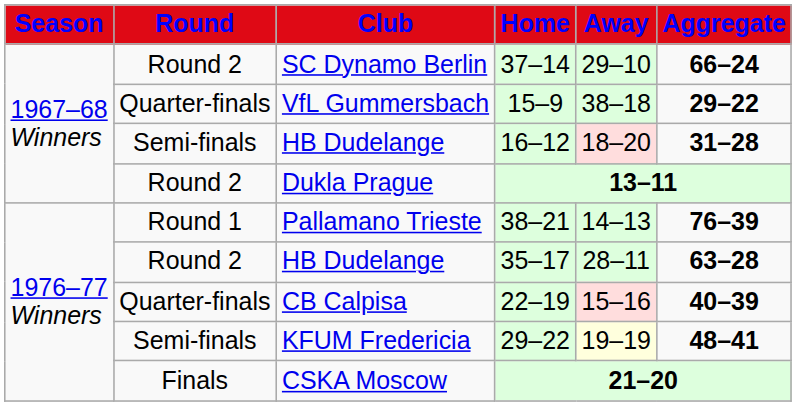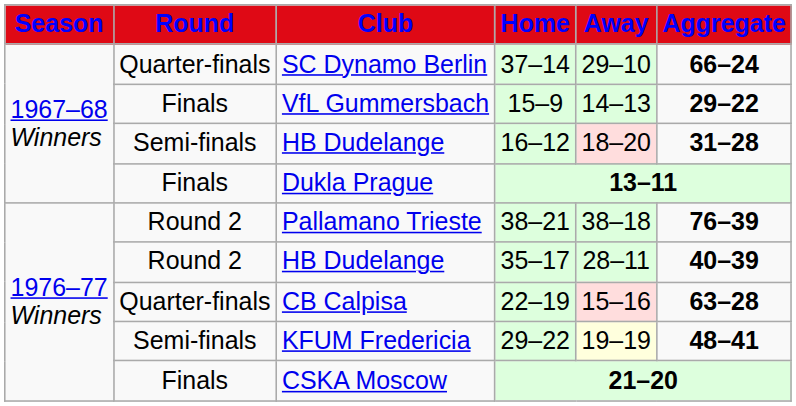(195, 63) Round 2 -> (195, 63) Quarter-finals
(195, 103) Quarter-finals -> (195, 103) Finals
(616, 103) 38–18 -> (616, 103) 14–13
(195, 182) Round 2 -> (195, 182) Finals
(195, 222) Round 1 -> (195, 222) Round 2
(616, 222) 14–13 -> (616, 222) 38–18
(724, 261) 63–28 -> (724, 261) 40–39
(724, 301) 40–39 -> (724, 301) 63–28
